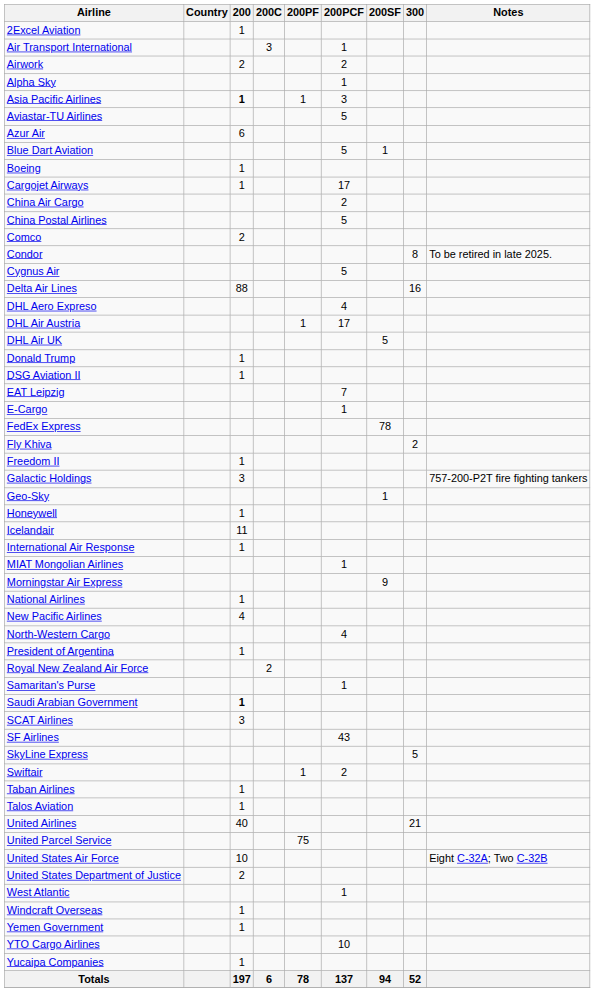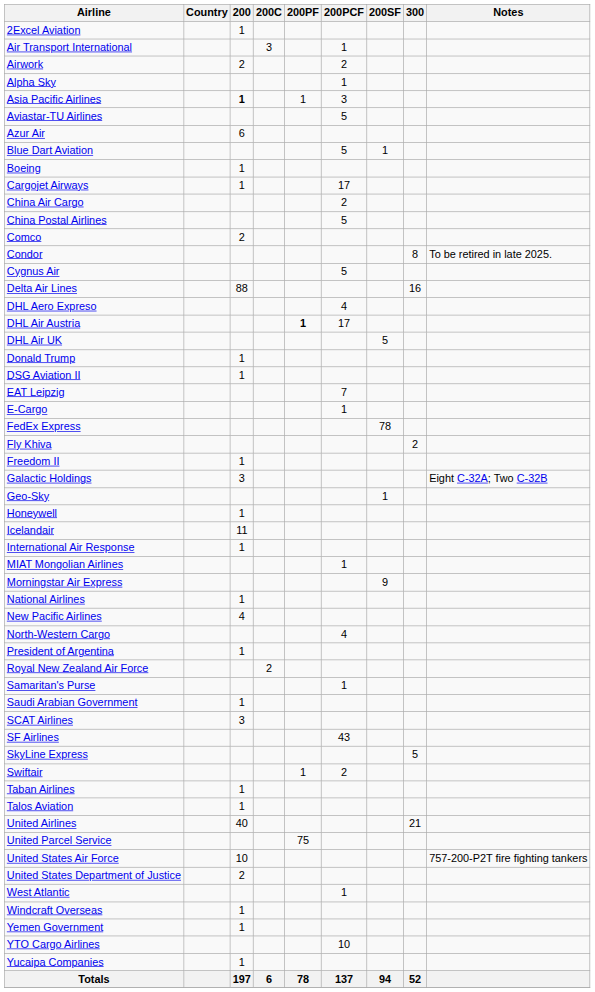(303, 323) normal -> (303, 323) bold
(508, 479) 757-200-P2T fire fighting tankers -> (488, 479) Eight C-32A; Two C-32B
(242, 703) bold -> (242, 703) normal
(488, 858) Eight C-32A; Two C-32B -> (508, 858) 757-200-P2T fire fighting tankers
